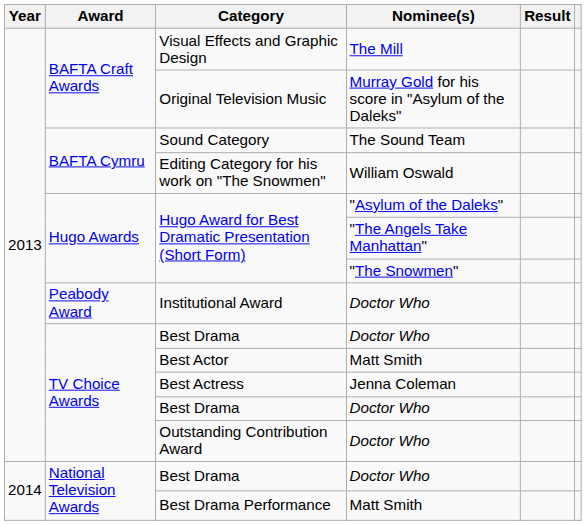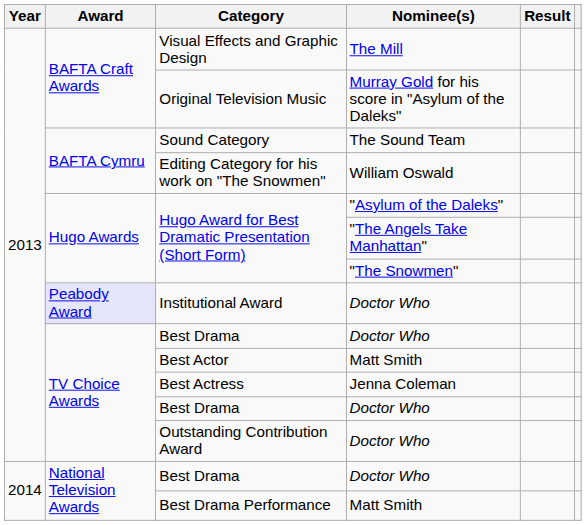(79, 303) no background -> (79, 303) lavender background
